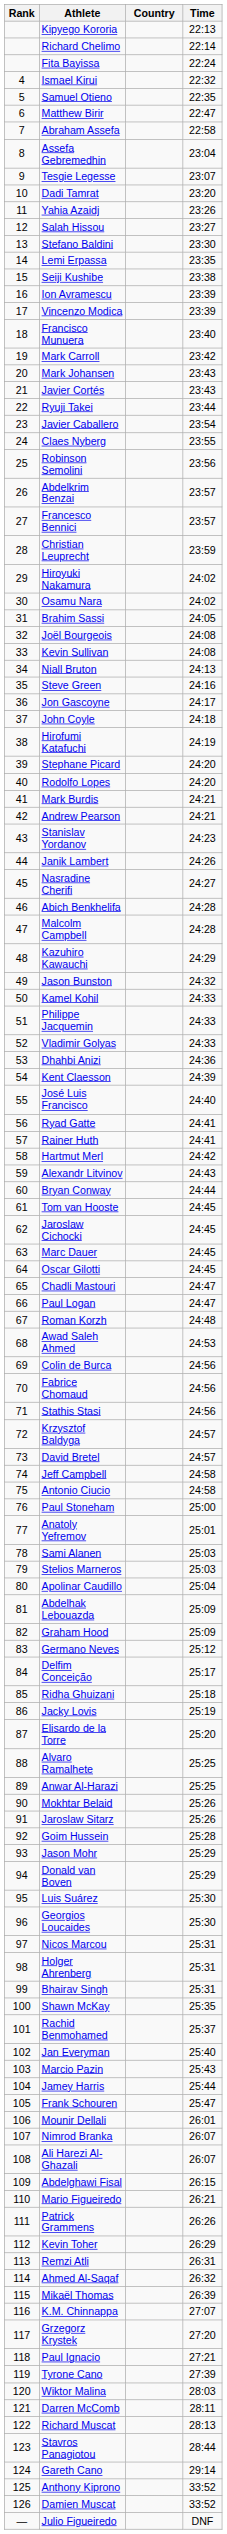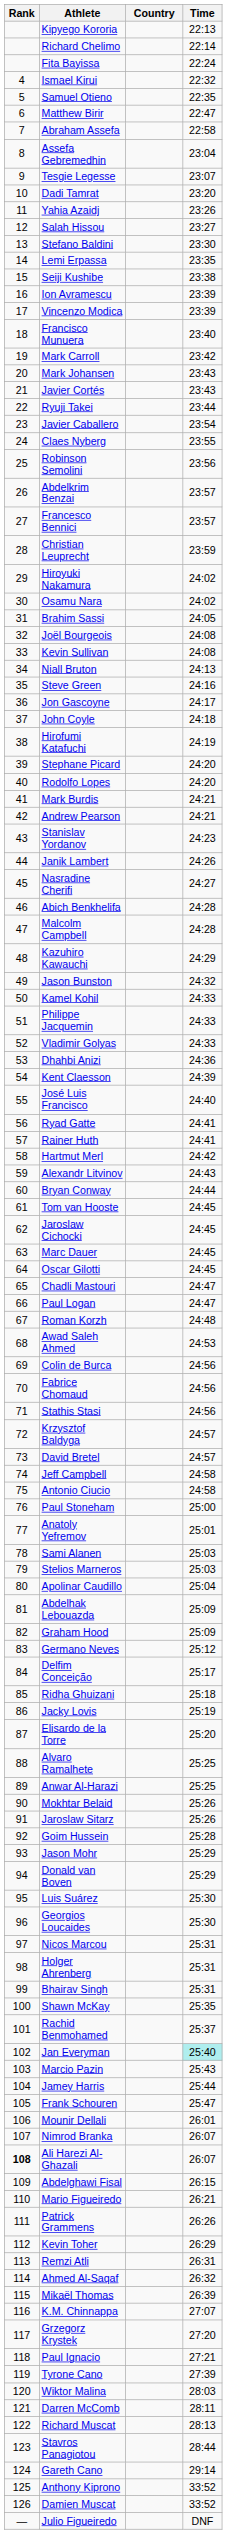(202, 2052) no background -> (202, 2052) paleturquoise background
(22, 2159) normal -> (22, 2159) bold
